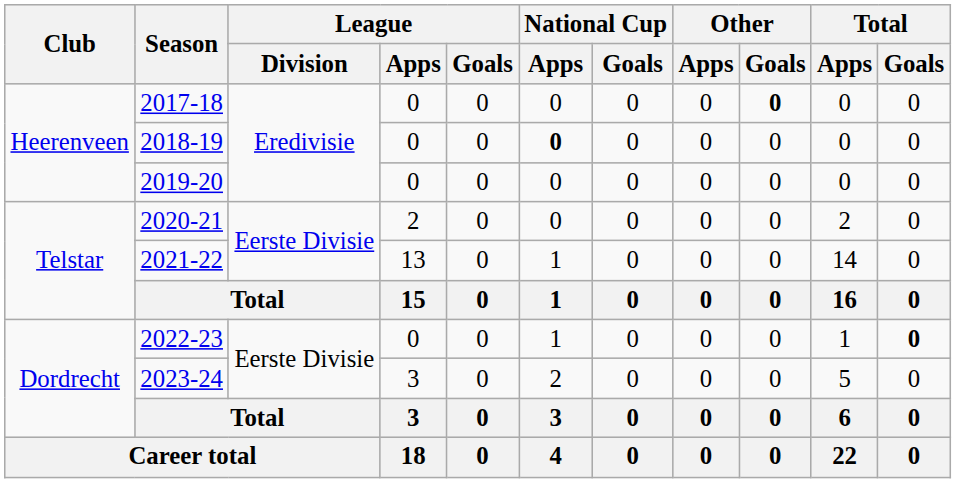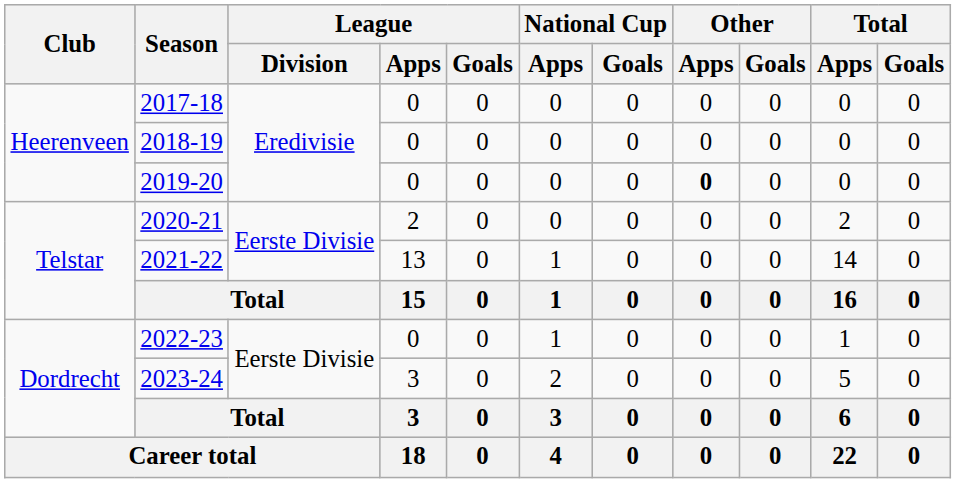(775, 102) bold -> (775, 102) normal
(556, 142) bold -> (556, 142) normal
(706, 181) normal -> (706, 181) bold
(914, 338) bold -> (914, 338) normal
